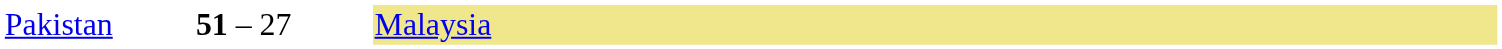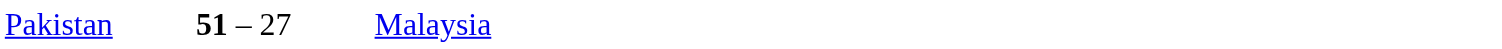(433, 24) khaki background -> (433, 24) no background
